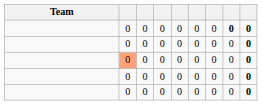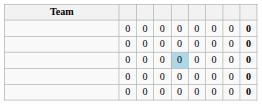(231, 28) bold -> (231, 28) normal
(128, 60) lightsalmon background -> (128, 60) no background
(180, 60) no background -> (180, 60) lightblue background
